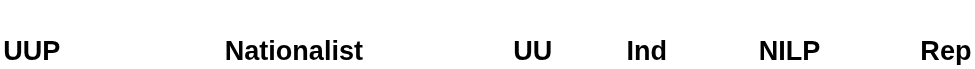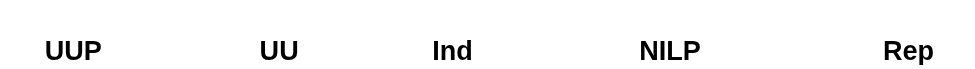- column: (294, 13)
